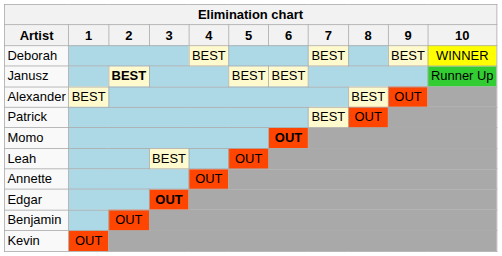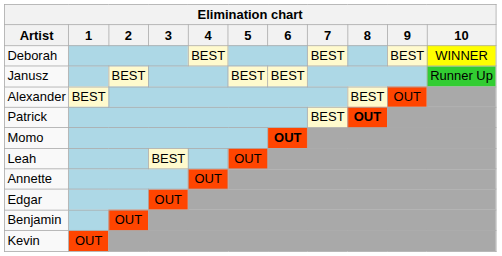(129, 76) bold -> (128, 76) normal
(368, 117) normal -> (367, 117) bold
(169, 199) bold -> (168, 199) normal
